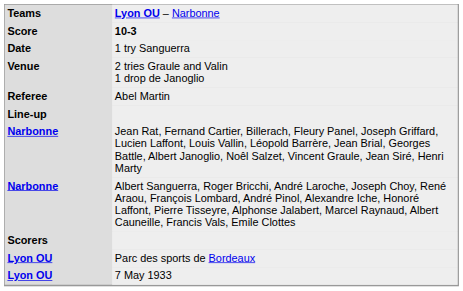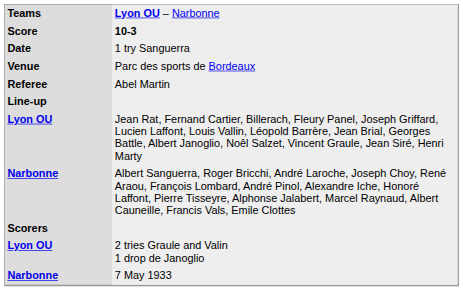(171, 72) 2 tries Graule and Valin 1 drop de Janoglio -> (185, 66) Parc des sports de Bordeaux
(33, 132) Narbonne -> (30, 119) Lyon OU
(185, 258) Parc des sports de Bordeaux -> (171, 252) 2 tries Graule and Valin 1 drop de Janoglio
(30, 276) Lyon OU -> (33, 276) Narbonne
